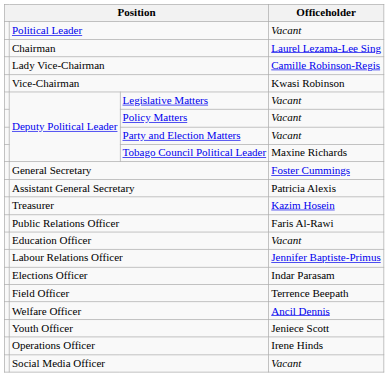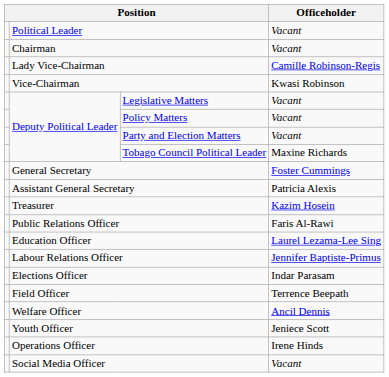(326, 48) Laurel Lezama-Lee Sing -> (286, 48) Vacant
(286, 240) Vacant -> (326, 240) Laurel Lezama-Lee Sing
